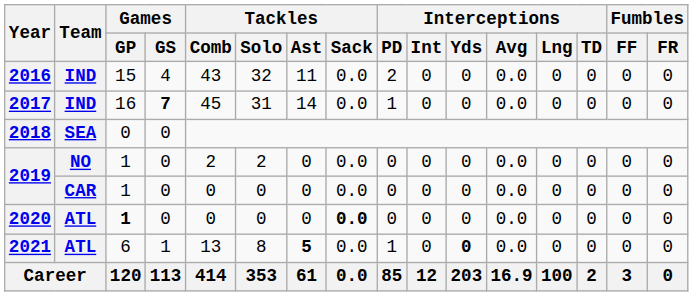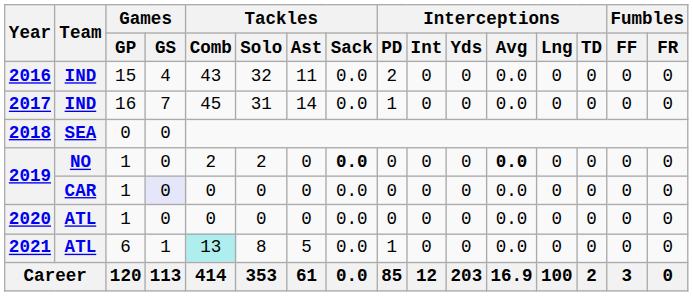(166, 105) bold -> (166, 105) normal
(352, 162) normal -> (352, 162) bold
(512, 162) normal -> (512, 162) bold
(166, 191) no background -> (166, 191) lavender background
(126, 219) bold -> (126, 219) normal
(352, 219) bold -> (352, 219) normal
(211, 248) no background -> (211, 248) paleturquoise background
(307, 248) bold -> (307, 248) normal
(466, 248) bold -> (466, 248) normal
